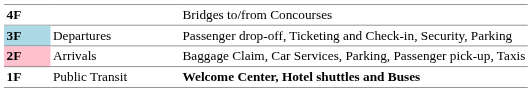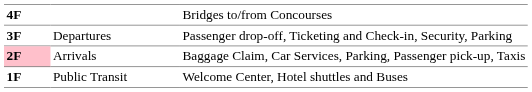(14, 35) lightblue background -> (14, 35) no background
(301, 77) bold -> (295, 77) normal
